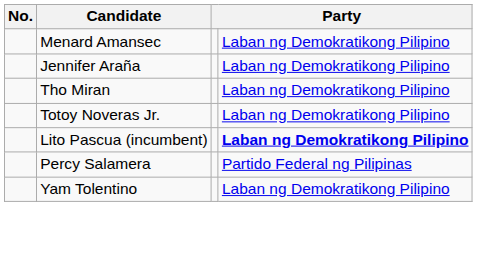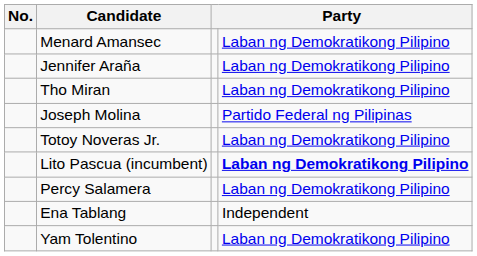+ row: (90, 115)
(317, 164) Partido Federal ng Pilipinas -> (336, 189) Laban ng Demokratikong Pilipino
+ row: (83, 213)
